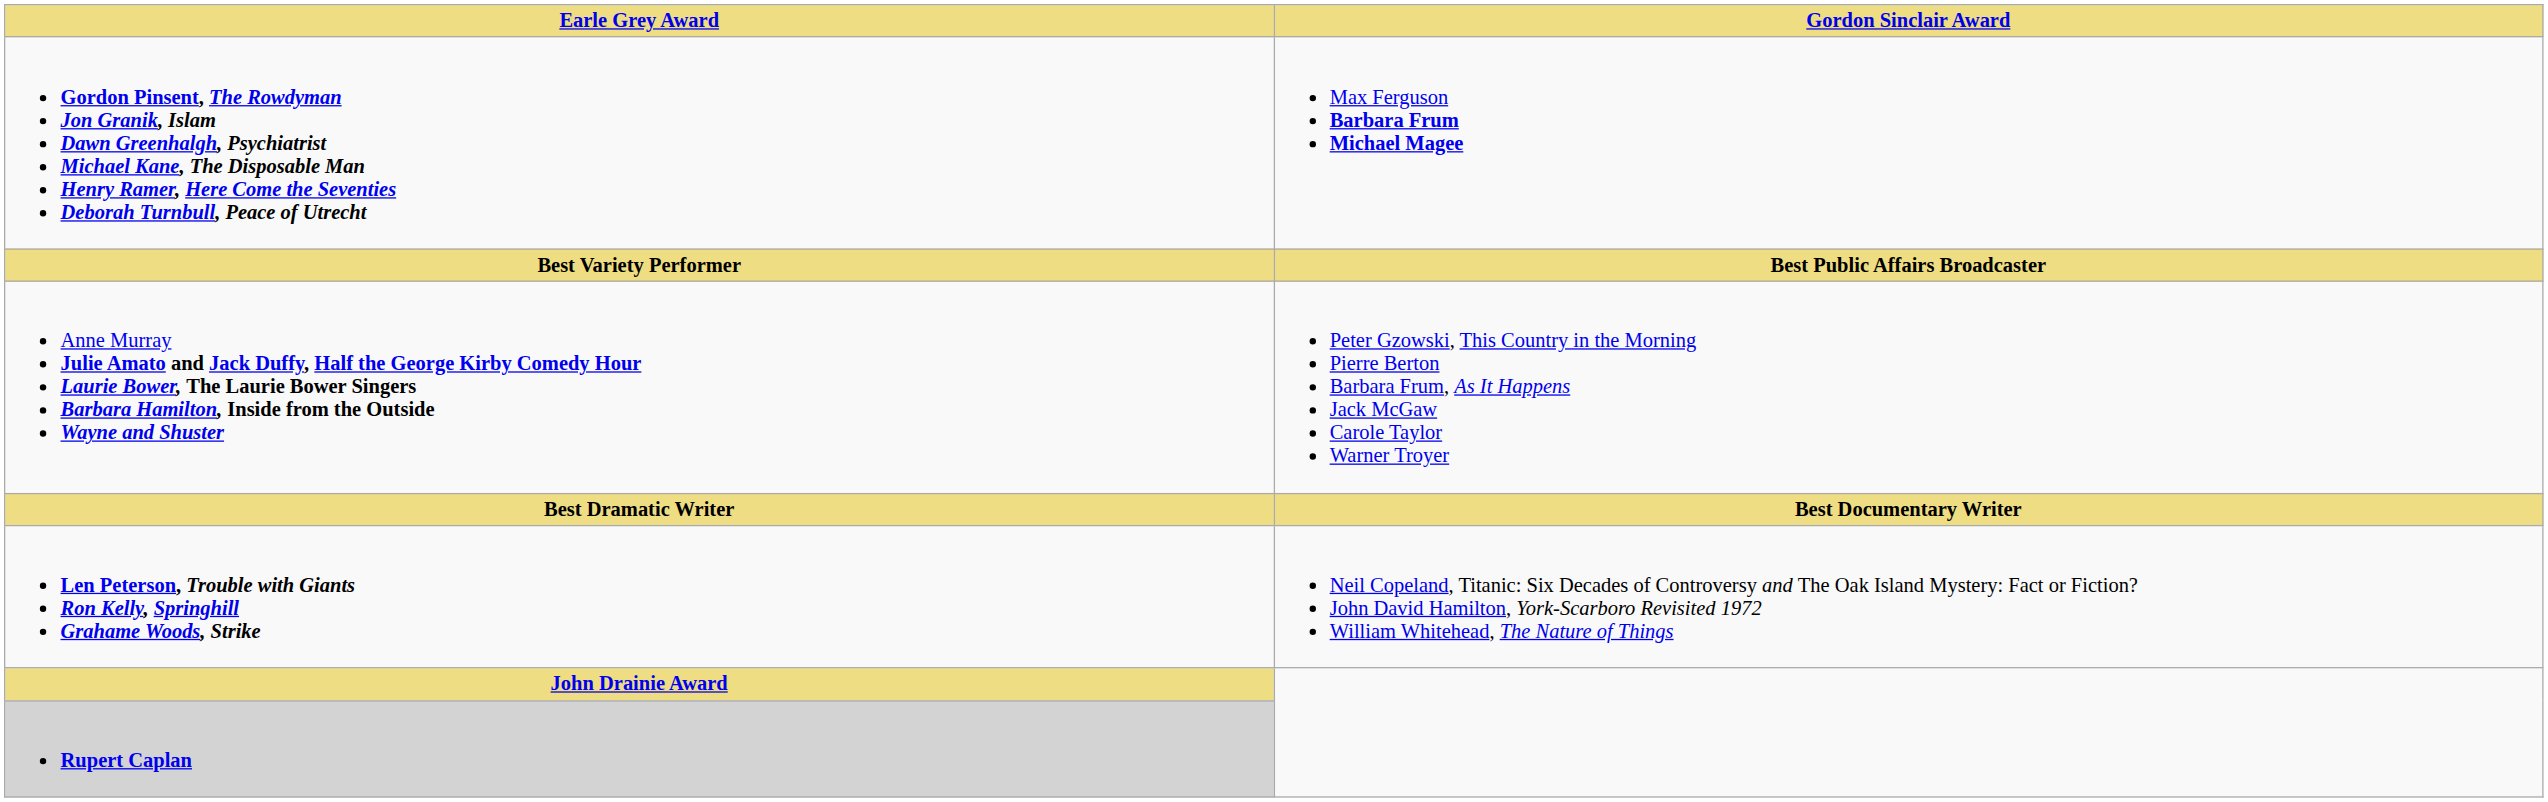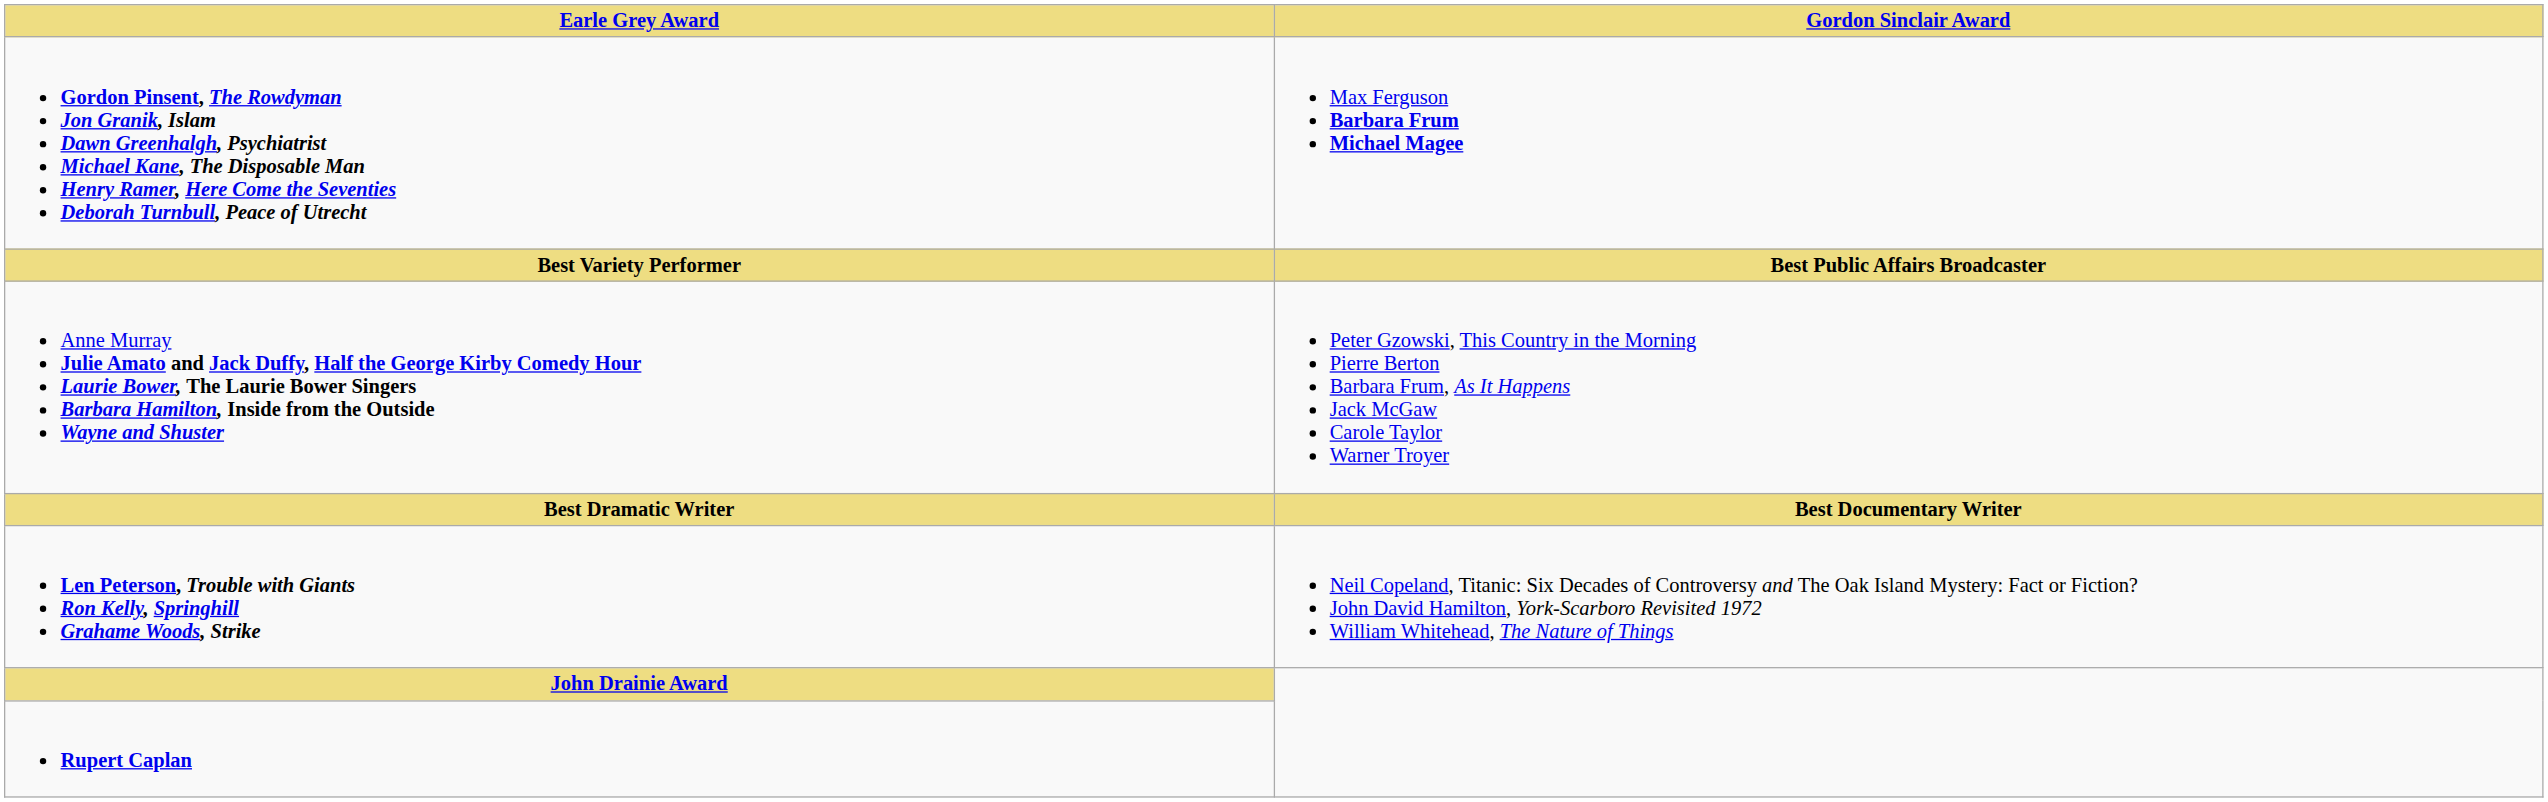(639, 760) lightgrey background -> (639, 760) no background
